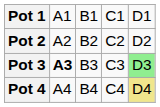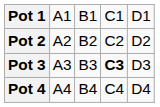(62, 65) bold -> (62, 65) normal
(115, 65) normal -> (114, 65) bold
(142, 65) lightgreen background -> (141, 65) no background
(142, 89) khaki background -> (141, 89) no background
